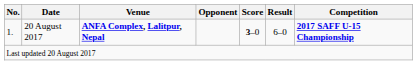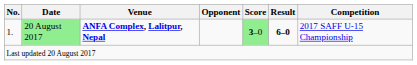(43, 32) no background -> (43, 32) lightgreen background
(252, 32) no background -> (255, 32) lightgreen background
(280, 32) normal -> (283, 32) bold
(329, 32) bold -> (331, 32) normal
